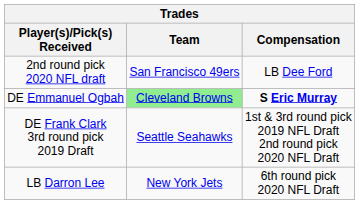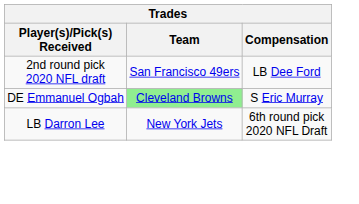(298, 98) bold -> (287, 98) normal
- row: (66, 137)
